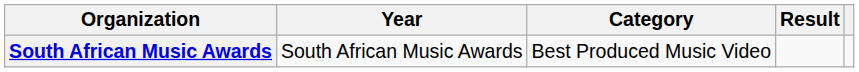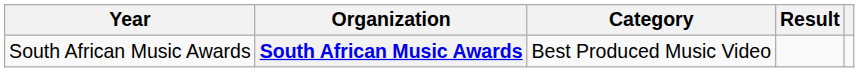columns swapped: (141, 19) <-> (402, 19)
